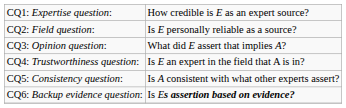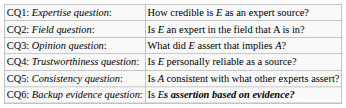(222, 29) Is E personally reliable as a source? -> (226, 29) Is E an expert in the field that A is in?
(226, 62) Is E an expert in the field that A is in? -> (222, 62) Is E personally reliable as a source?
